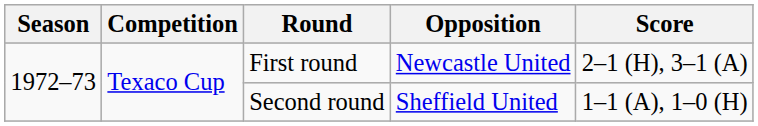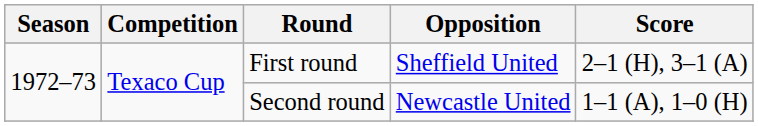(483, 62) Newcastle United -> (477, 62) Sheffield United
(477, 101) Sheffield United -> (483, 101) Newcastle United
